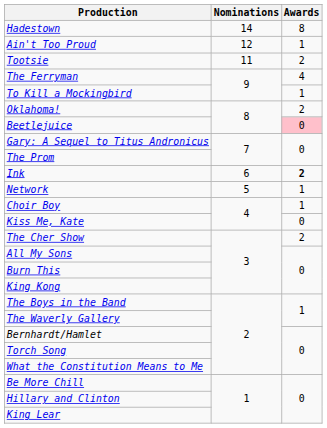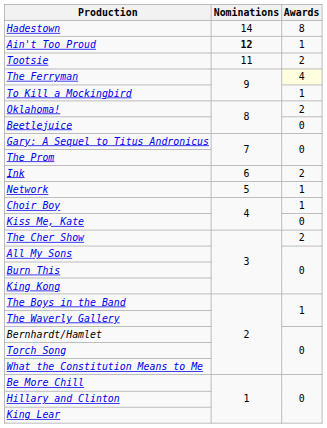(246, 45) normal -> (246, 45) bold
(302, 77) no background -> (302, 77) lightyellow background
(302, 125) pink background -> (302, 125) no background
(302, 173) bold -> (302, 173) normal
